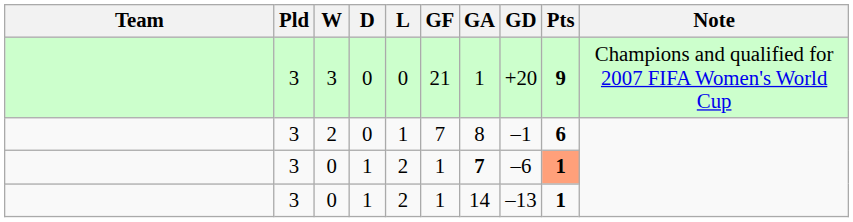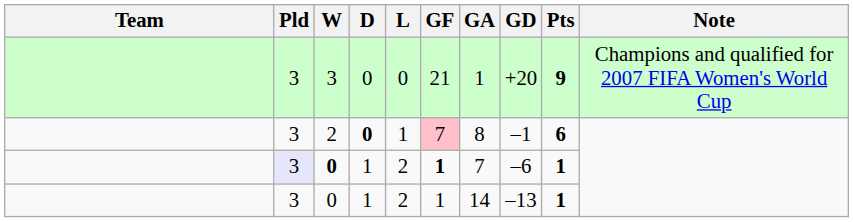(367, 133) normal -> (367, 133) bold
(440, 133) no background -> (440, 133) pink background
(294, 166) no background -> (294, 166) lavender background
(332, 166) normal -> (332, 166) bold
(440, 166) normal -> (440, 166) bold
(480, 166) bold -> (480, 166) normal
(561, 166) lightsalmon background -> (561, 166) no background
